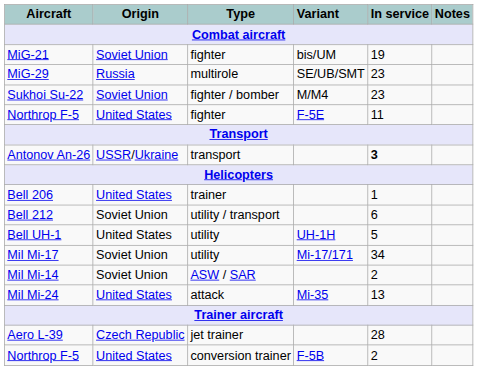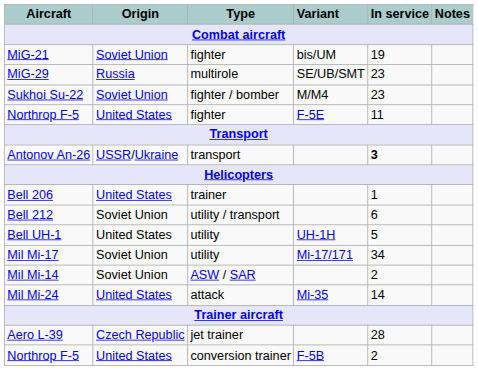(378, 295) 13 -> (378, 295) 14
